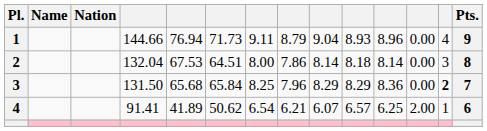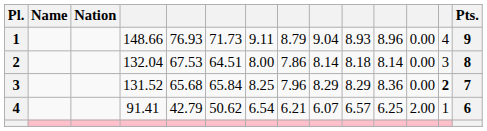(143, 39) 144.66 -> (143, 39) 148.66
(186, 39) 76.94 -> (186, 39) 76.93
(143, 85) 131.50 -> (143, 85) 131.52
(186, 108) 41.89 -> (186, 108) 42.79
